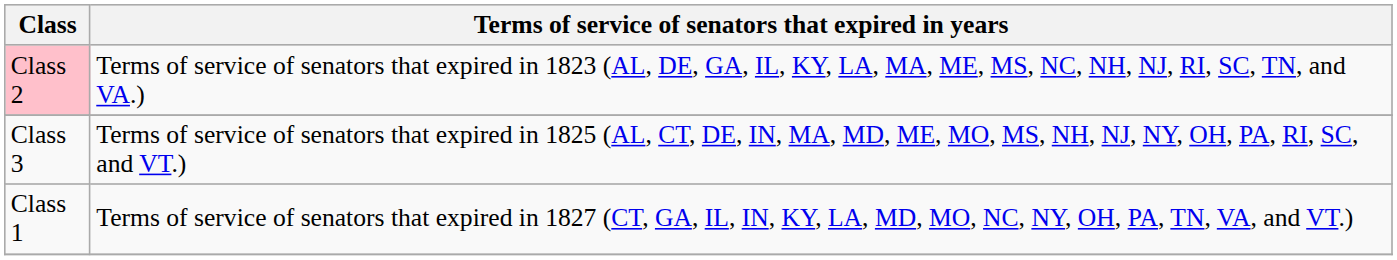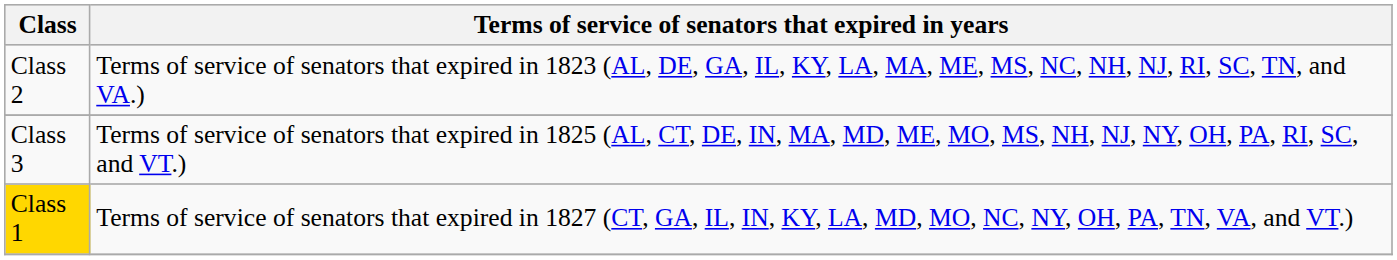(38, 79) pink background -> (38, 79) no background
(38, 218) no background -> (38, 218) gold background
